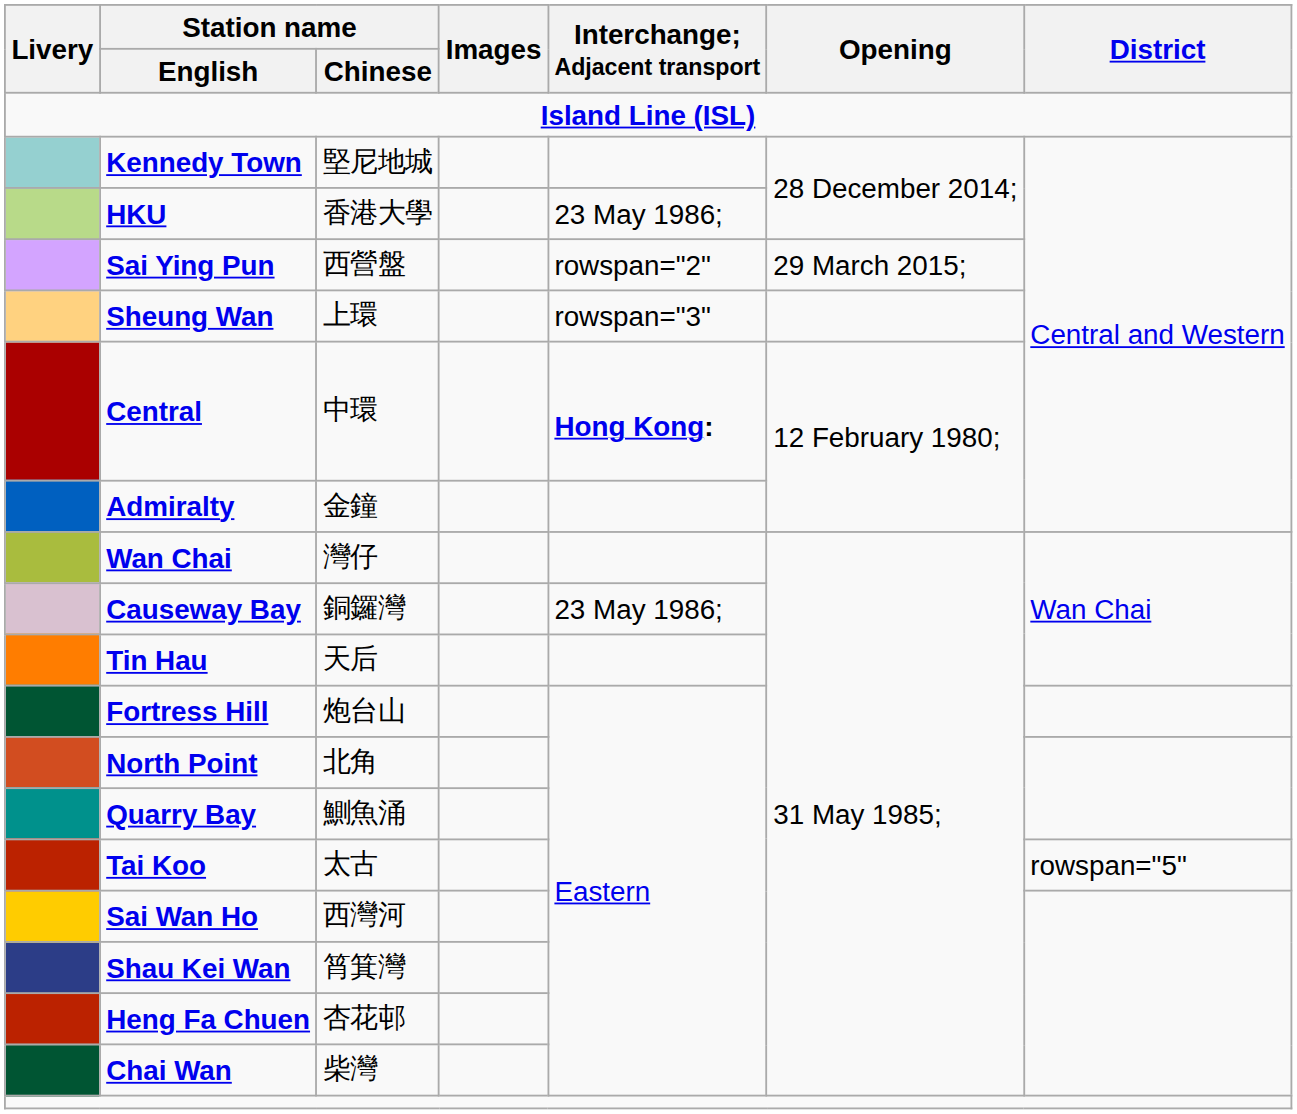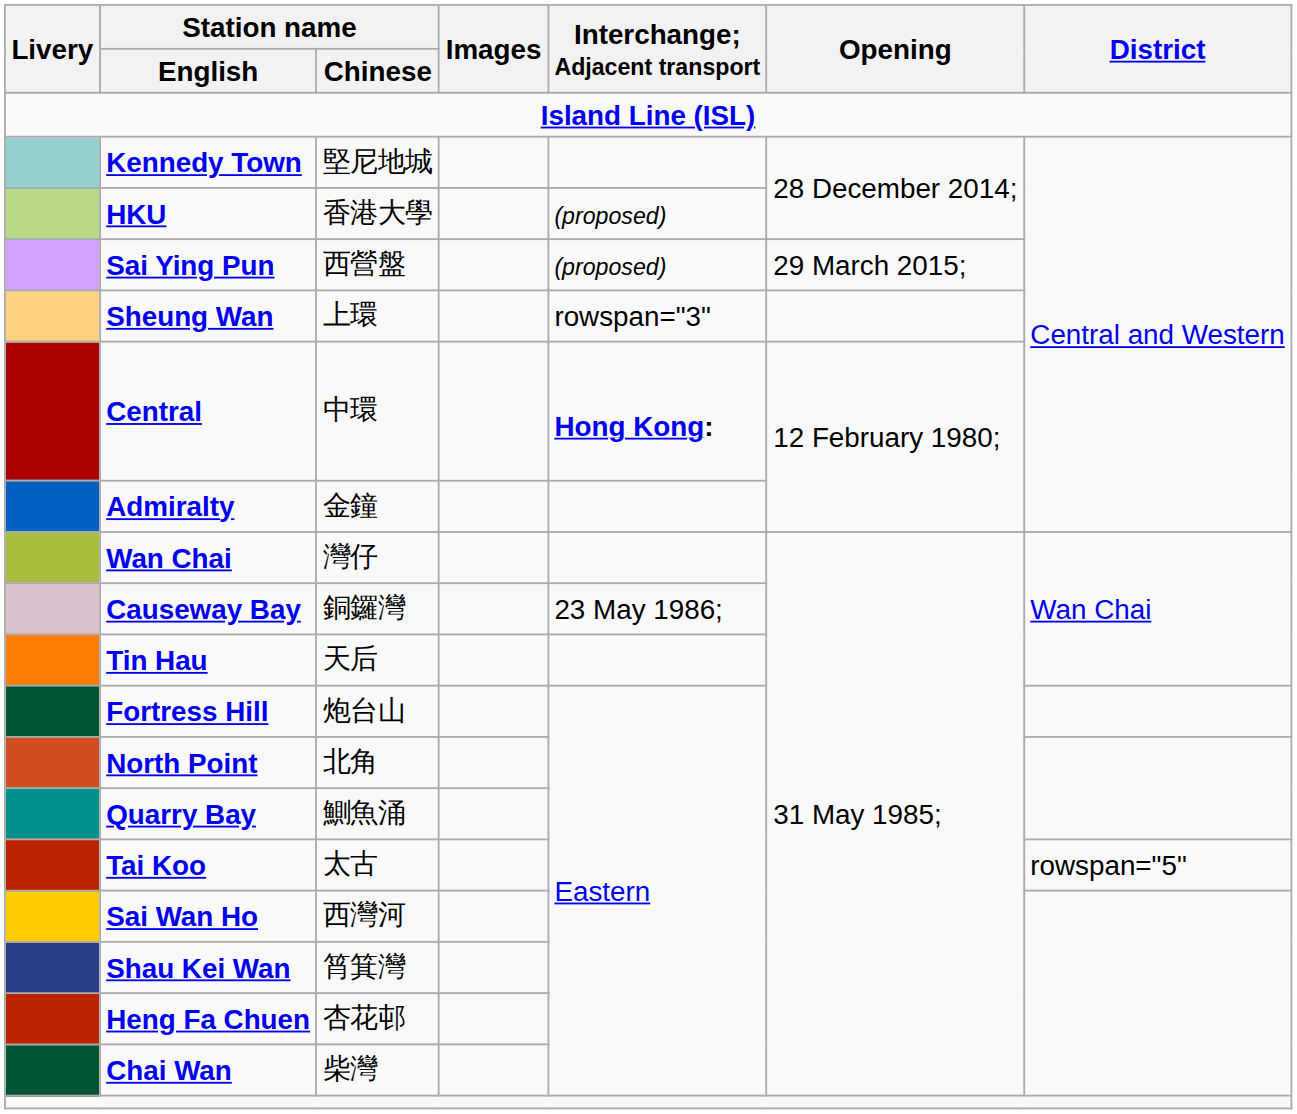(639, 214) 23 May 1986; -> (610, 214) (proposed)
(633, 266) rowspan="2" -> (610, 266) (proposed)
